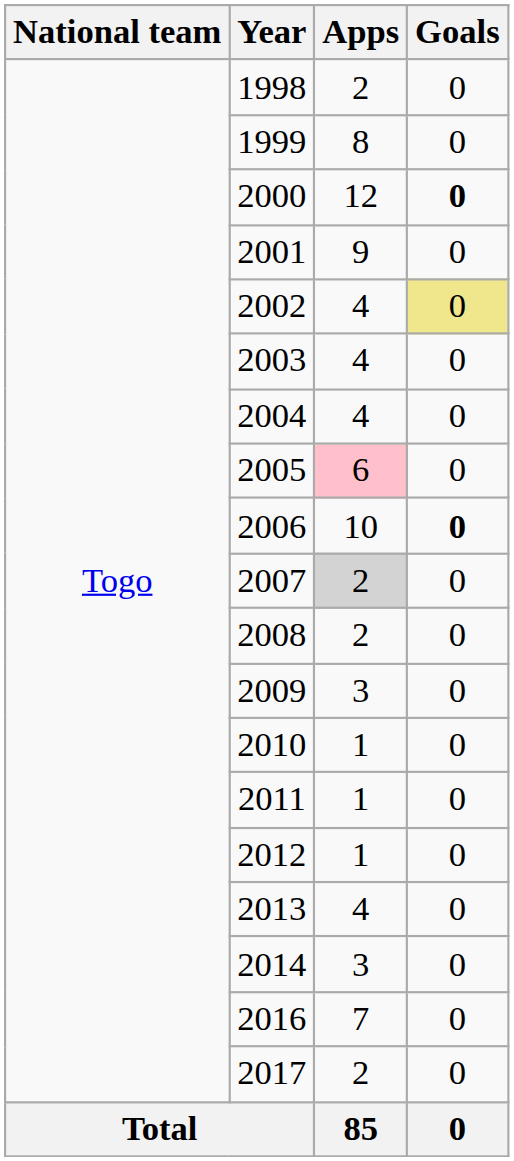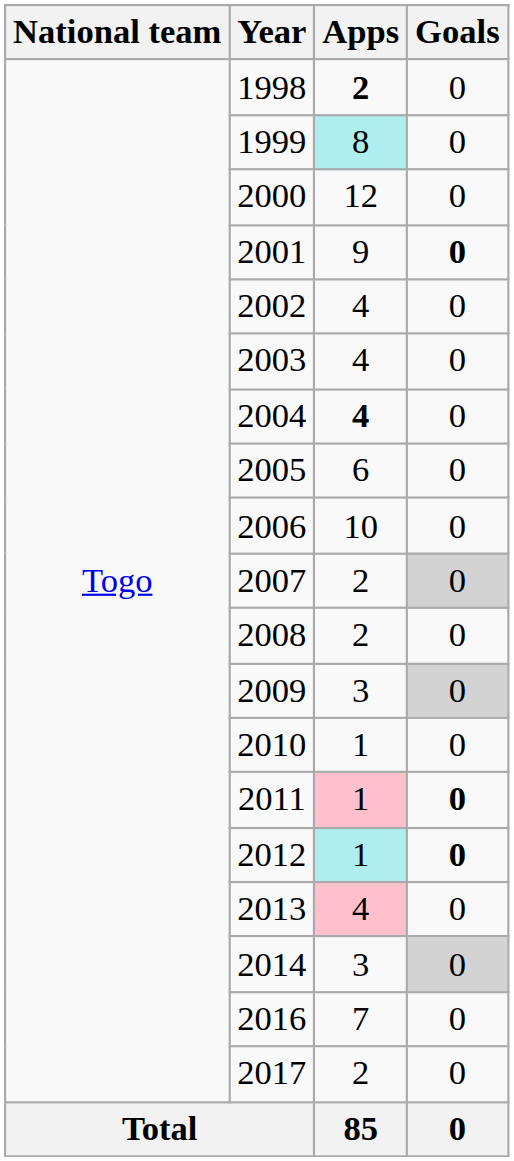(361, 86) normal -> (361, 86) bold
(361, 141) no background -> (361, 141) paleturquoise background
(457, 196) bold -> (457, 196) normal
(457, 251) normal -> (457, 251) bold
(457, 305) khaki background -> (457, 305) no background
(361, 415) normal -> (361, 415) bold
(361, 470) pink background -> (361, 470) no background
(457, 525) bold -> (457, 525) normal
(361, 580) lightgrey background -> (361, 580) no background
(457, 580) no background -> (457, 580) lightgrey background
(457, 689) no background -> (457, 689) lightgrey background
(361, 799) no background -> (361, 799) pink background
(457, 799) normal -> (457, 799) bold
(361, 854) no background -> (361, 854) paleturquoise background
(457, 854) normal -> (457, 854) bold
(361, 908) no background -> (361, 908) pink background
(457, 963) no background -> (457, 963) lightgrey background
